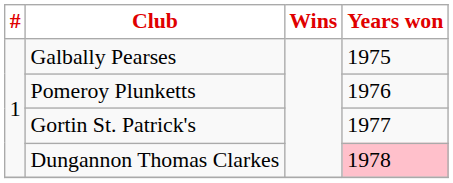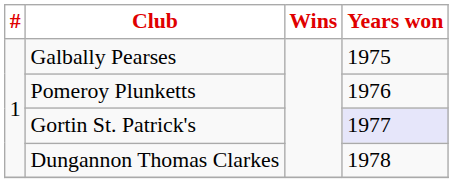(369, 125) no background -> (369, 125) lavender background
(369, 159) pink background -> (369, 159) no background
